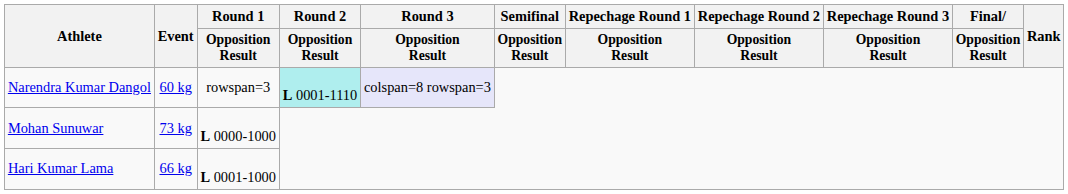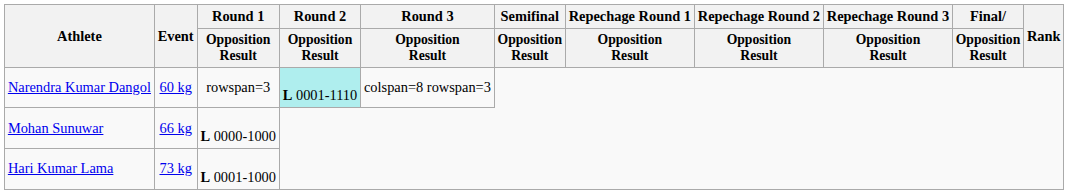(427, 87) lavender background -> (427, 87) no background
(176, 128) 73 kg -> (176, 128) 66 kg
(176, 168) 66 kg -> (176, 168) 73 kg
